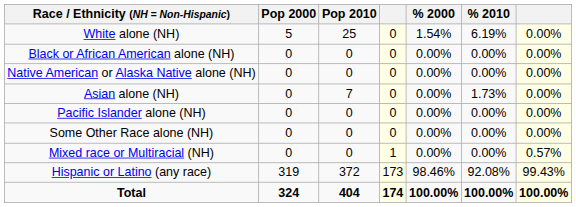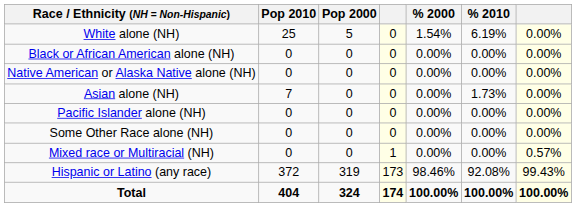columns swapped: (289, 14) <-> (349, 14)
